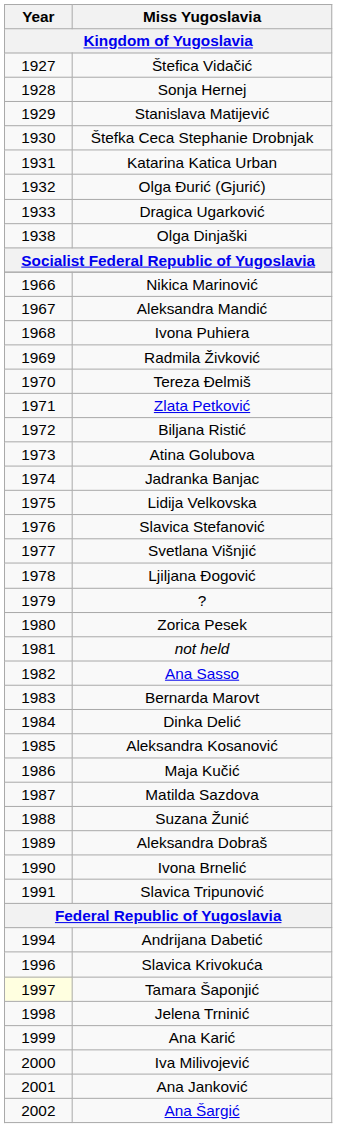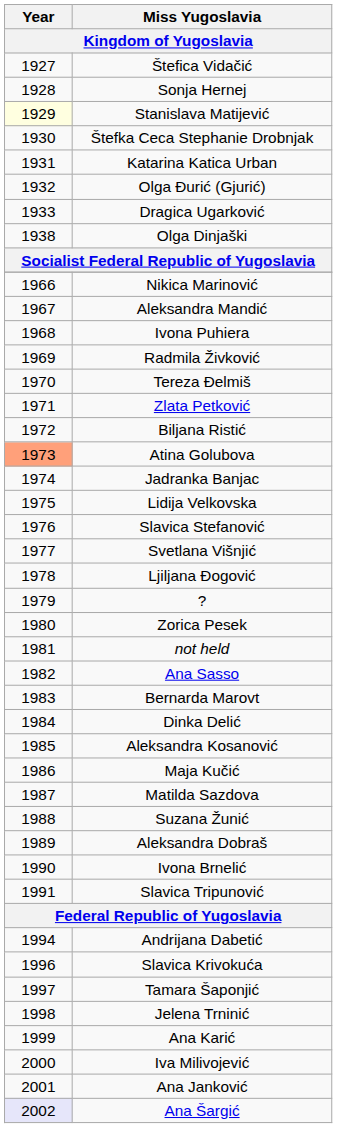(38, 114) no background -> (38, 114) lightyellow background
(38, 454) no background -> (38, 454) lightsalmon background
(38, 989) lightyellow background -> (38, 989) no background
(38, 1110) no background -> (38, 1110) lavender background
